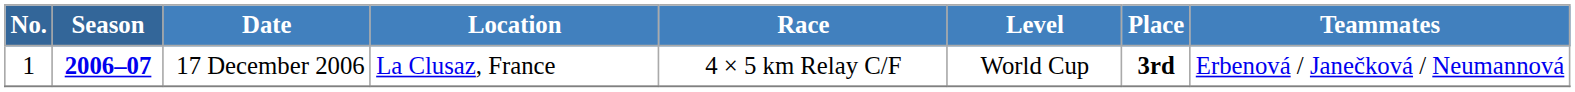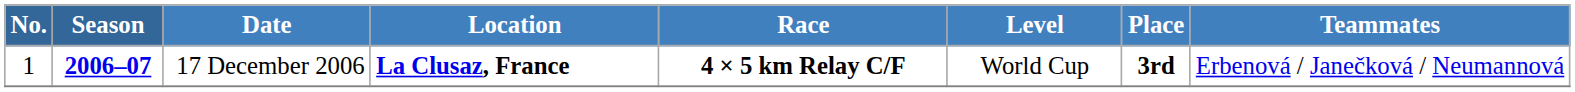(466, 65) normal -> (473, 65) bold
(803, 65) normal -> (803, 65) bold
